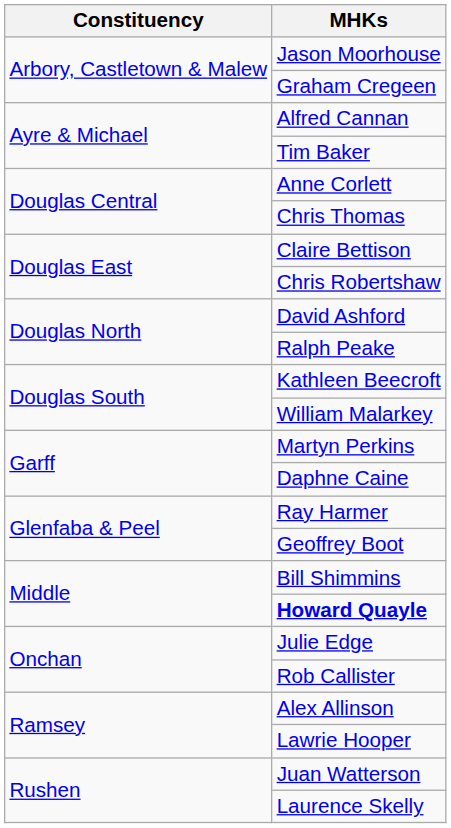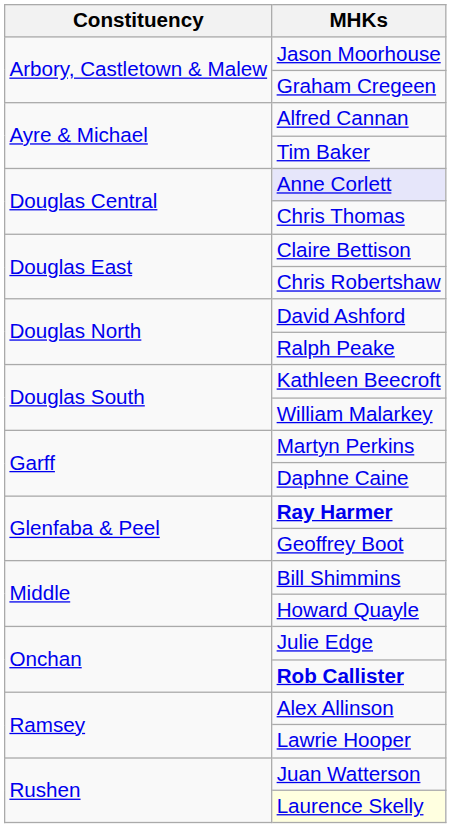(334, 184) no background -> (334, 184) lavender background
(332, 511) normal -> (335, 511) bold
(352, 610) bold -> (348, 610) normal
(336, 675) normal -> (340, 675) bold
(350, 806) no background -> (350, 806) lightyellow background
